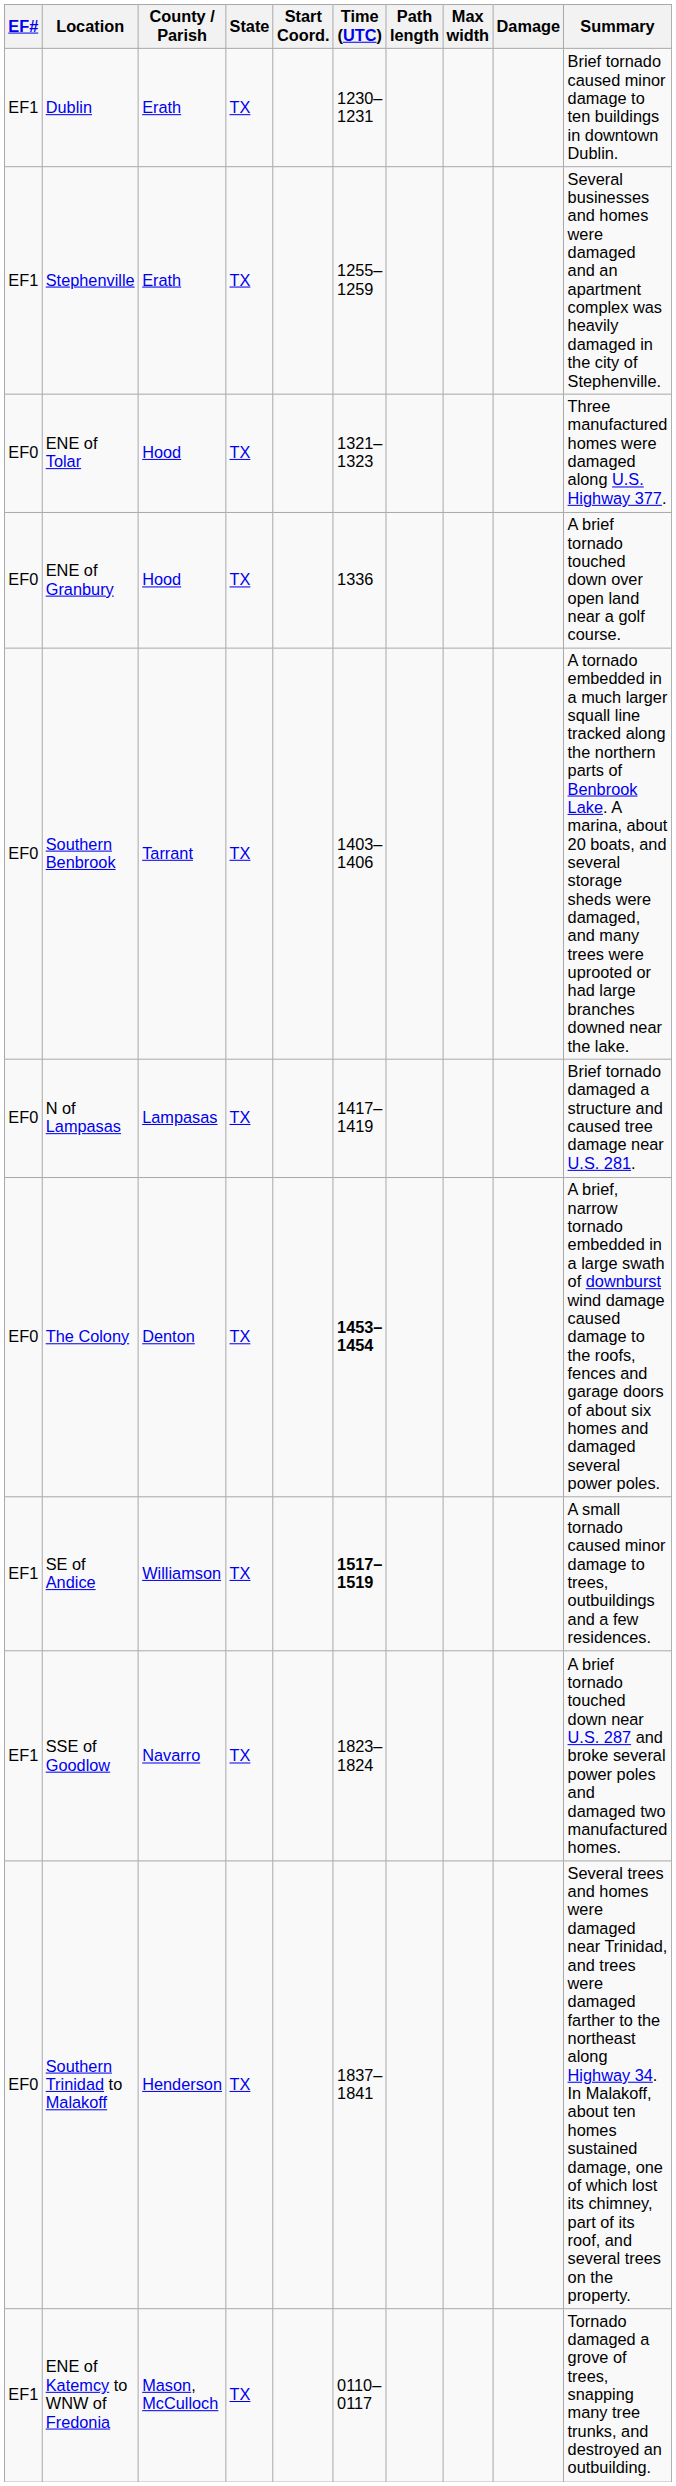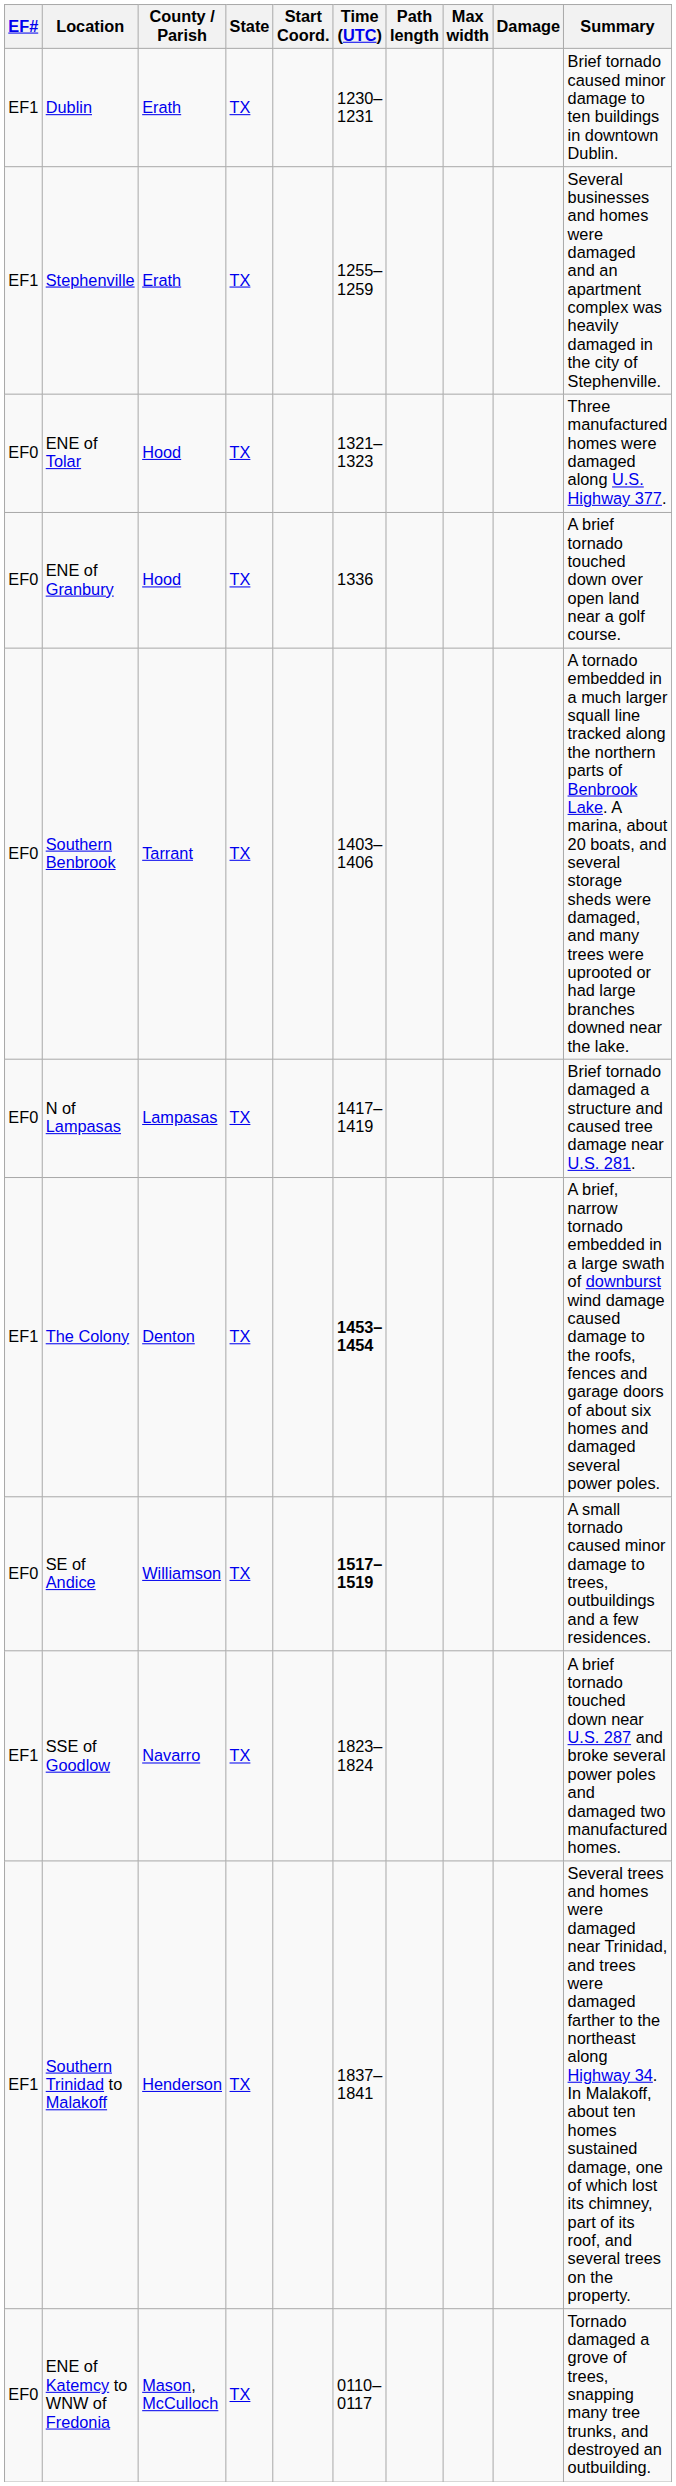(23, 1336) EF0 -> (23, 1336) EF1
(23, 1573) EF1 -> (23, 1573) EF0
(23, 2084) EF0 -> (23, 2084) EF1
(23, 2395) EF1 -> (23, 2395) EF0
